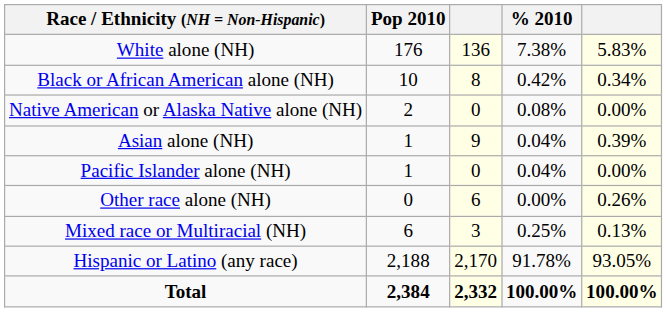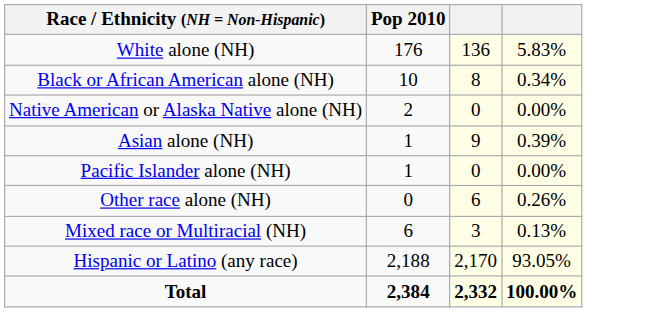- column: (542, 19)
